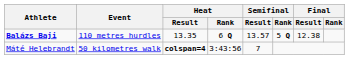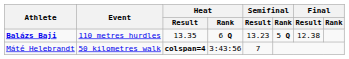(258, 35) 13.57 -> (258, 35) 13.23
